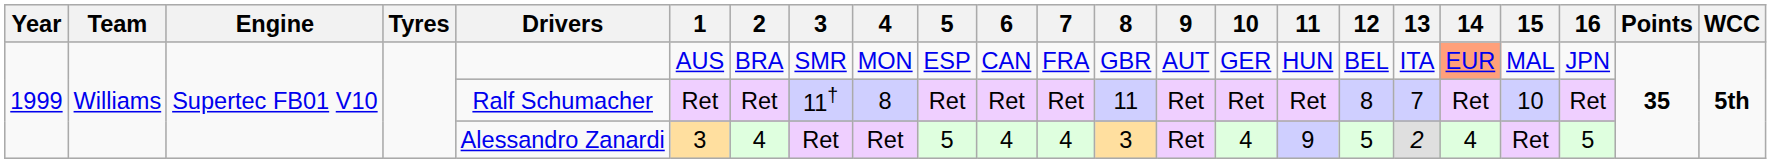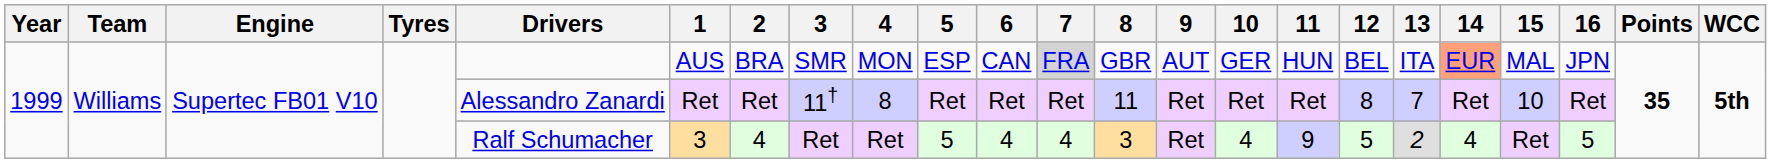(1066, 61) no background -> (1066, 61) lightgrey background
(563, 101) Ralf Schumacher -> (563, 101) Alessandro Zanardi
(563, 140) Alessandro Zanardi -> (563, 140) Ralf Schumacher
